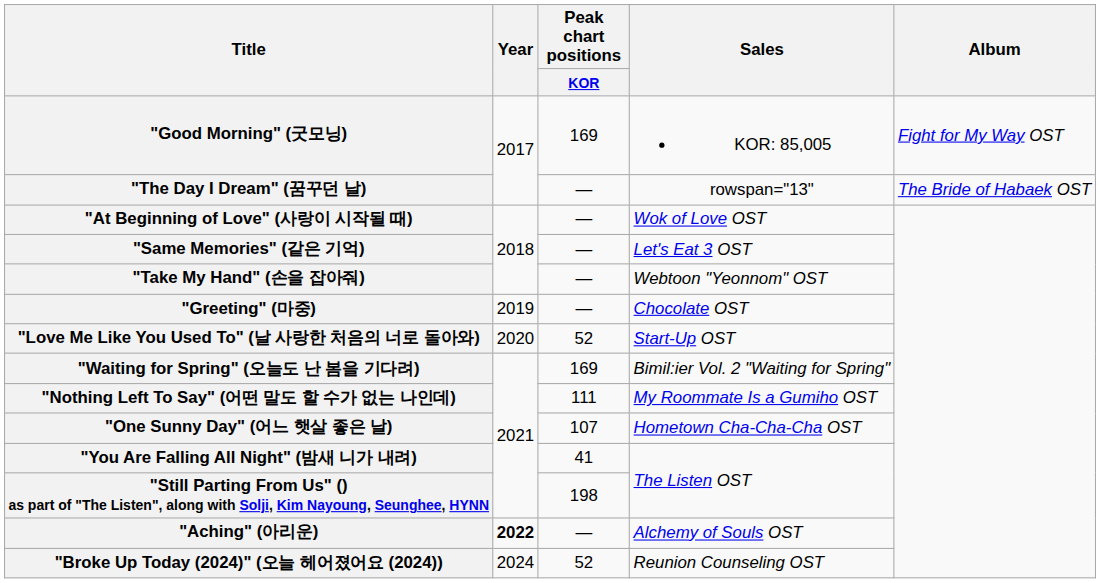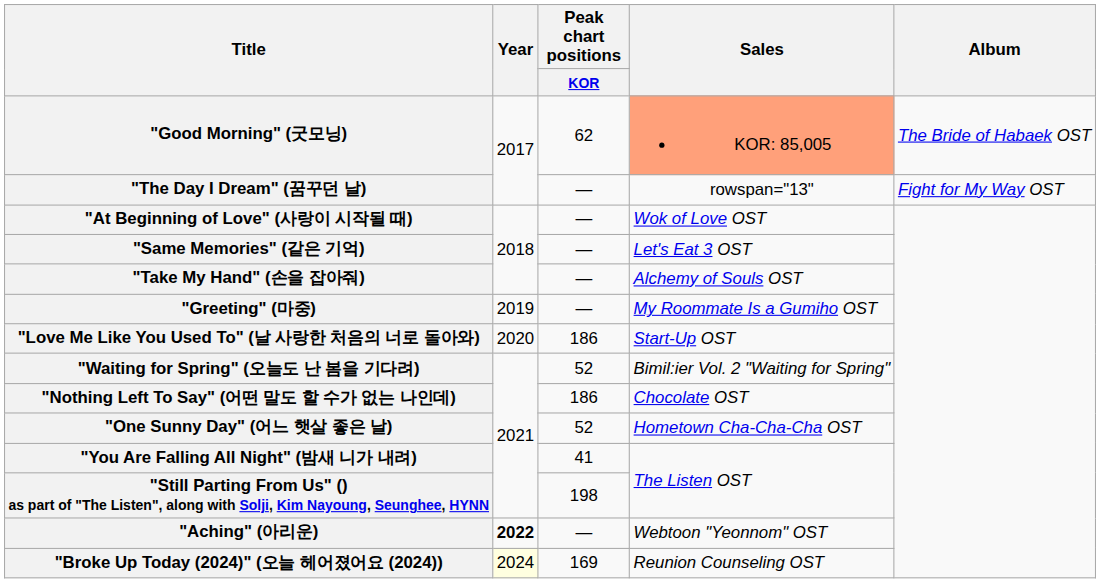(584, 135) 169 -> (584, 135) 62
(762, 145) no background -> (762, 145) lightsalmon background
(981, 135) Fight for My Way OST -> (995, 135) The Bride of Habaek OST
(995, 189) The Bride of Habaek OST -> (981, 189) Fight for My Way OST
(730, 279) Webtoon "Yeonnom" OST -> (718, 279) Alchemy of Souls OST
(691, 308) Chocolate OST -> (755, 308) My Roommate Is a Gumiho OST
(584, 338) 52 -> (584, 338) 186
(584, 368) 169 -> (584, 368) 52
(584, 398) 111 -> (584, 398) 186
(755, 398) My Roommate Is a Gumiho OST -> (691, 398) Chocolate OST
(584, 427) 107 -> (584, 427) 52
(718, 533) Alchemy of Souls OST -> (730, 533) Webtoon "Yeonnom" OST
(515, 562) no background -> (515, 562) lightyellow background
(584, 562) 52 -> (584, 562) 169
